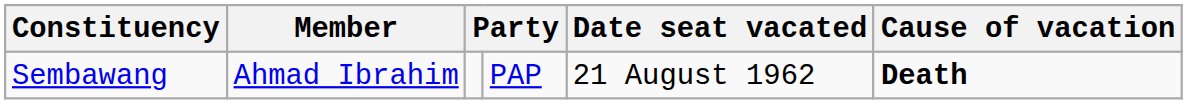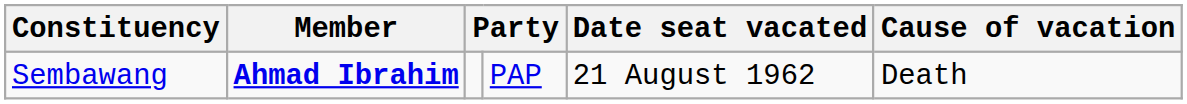(346, 76) normal -> (346, 76) bold
(924, 76) bold -> (924, 76) normal
